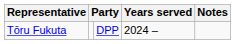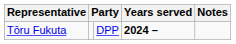(141, 30) normal -> (141, 30) bold
